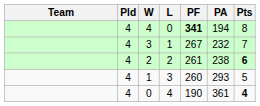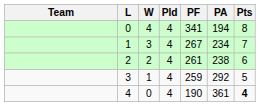columns swapped: (128, 12) <-> (170, 12)
(194, 28) bold -> (194, 28) normal
(221, 45) 232 -> (221, 45) 234
(245, 61) bold -> (245, 61) normal
(194, 77) 260 -> (194, 77) 259
(221, 77) 293 -> (221, 77) 292
